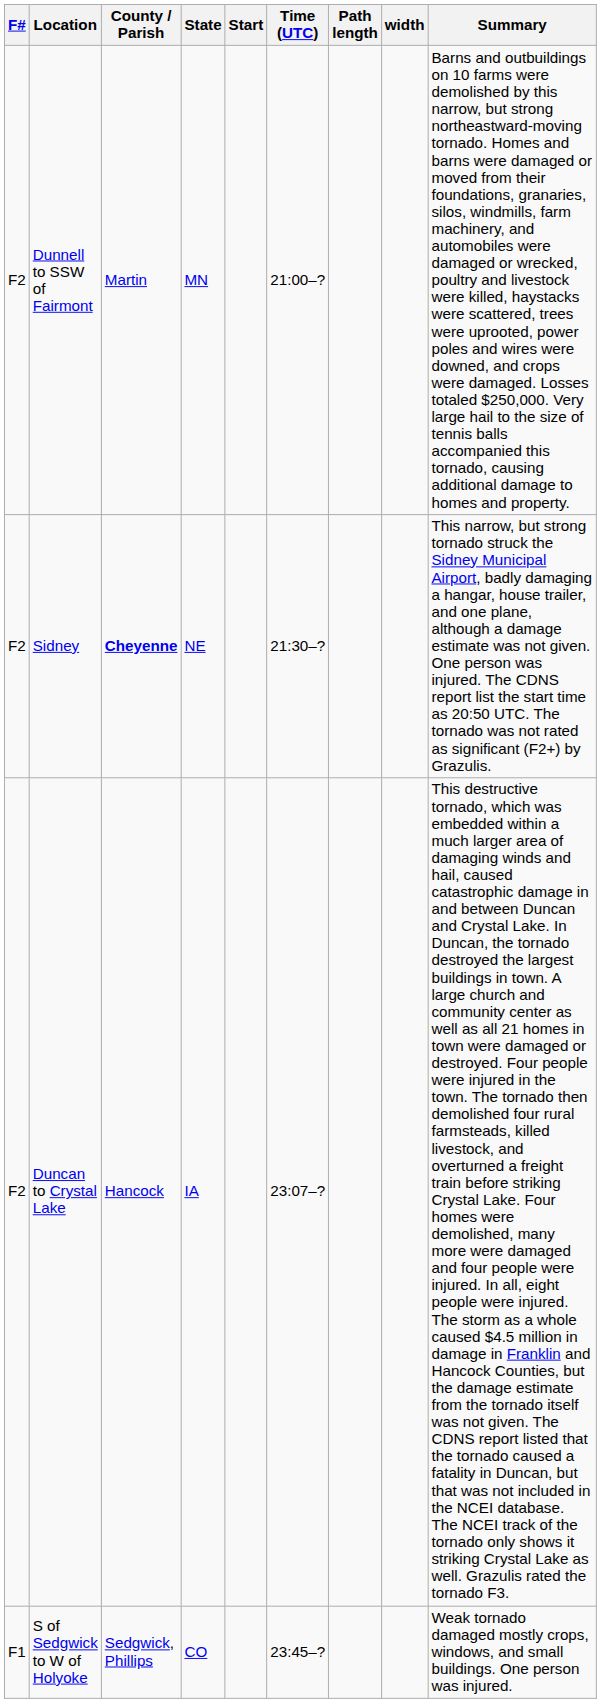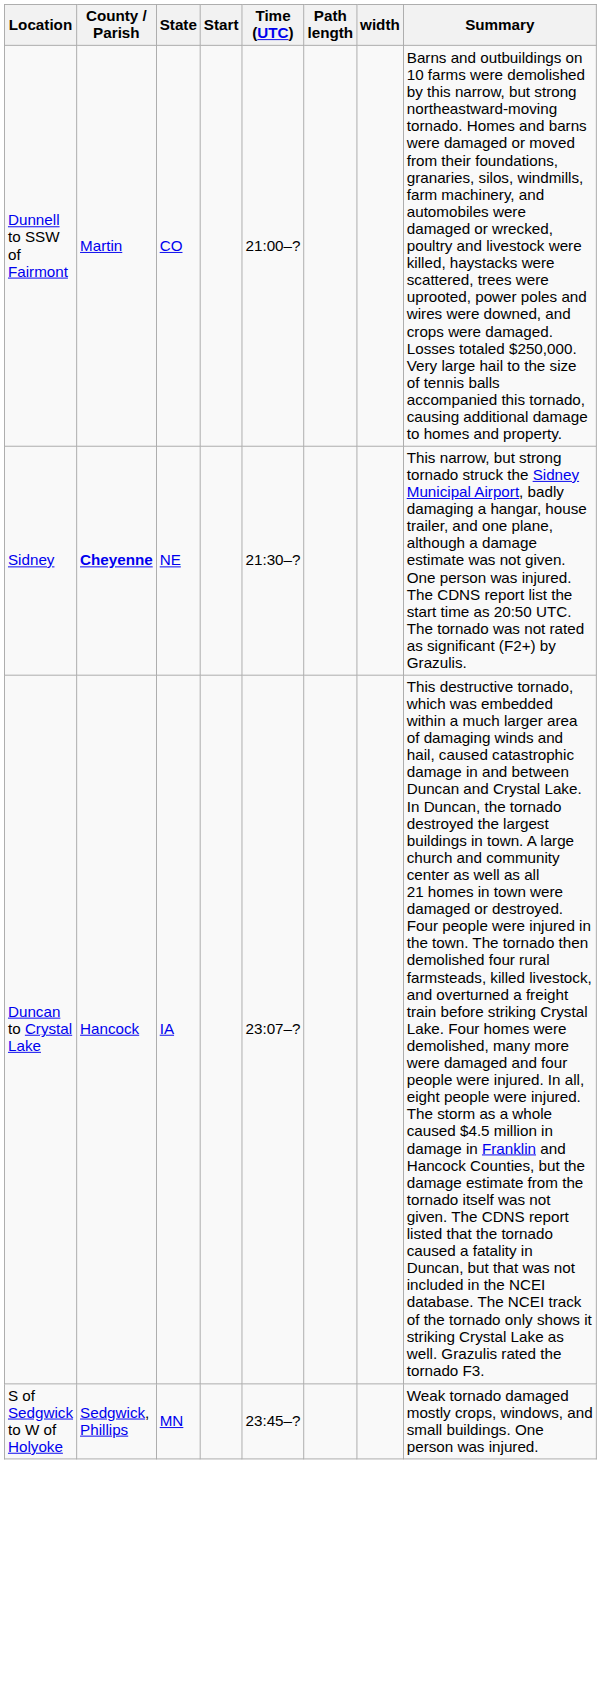- column: (17, 25)
(196, 280) MN -> (171, 245) CO
(196, 1651) CO -> (172, 1421) MN
